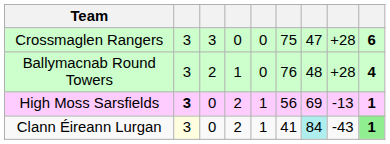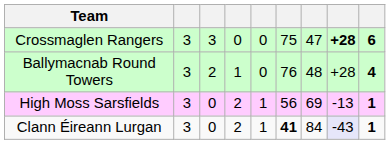(343, 39) normal -> (343, 39) bold
(187, 103) bold -> (187, 103) normal
(187, 127) lightyellow background -> (187, 127) no background
(289, 127) normal -> (289, 127) bold
(314, 127) paleturquoise background -> (314, 127) no background
(343, 127) no background -> (343, 127) lavender background
(372, 127) lightgreen background -> (372, 127) no background
